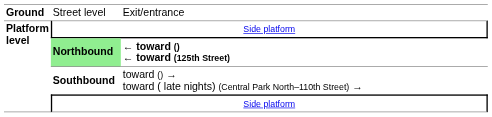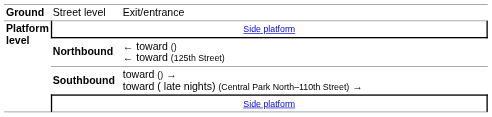(83, 52) lightgreen background -> (83, 52) no background
(176, 52) bold -> (174, 52) normal
